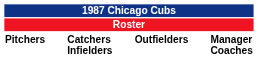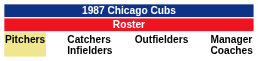(25, 39) no background -> (25, 39) khaki background
